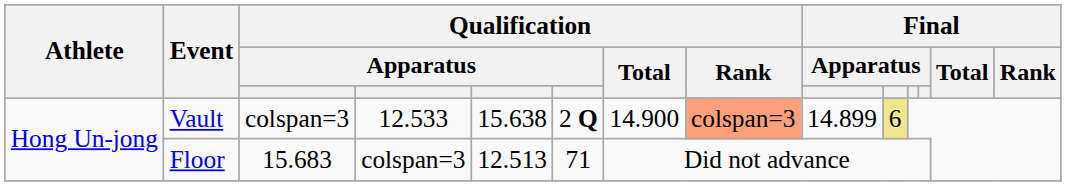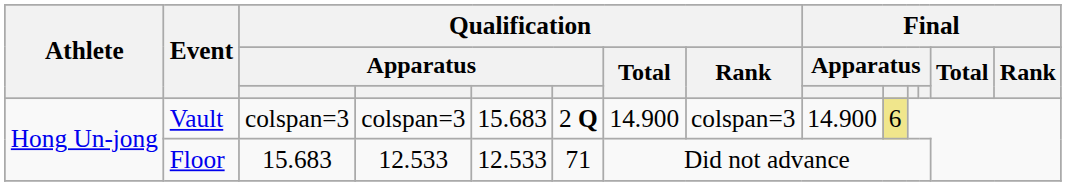(413, 118) 12.533 -> (413, 118) colspan=3
(512, 118) 15.638 -> (512, 118) 15.683
(743, 118) lightsalmon background -> (743, 118) no background
(842, 118) 14.899 -> (842, 118) 14.900
(413, 160) colspan=3 -> (413, 160) 12.533
(512, 160) 12.513 -> (512, 160) 12.533
